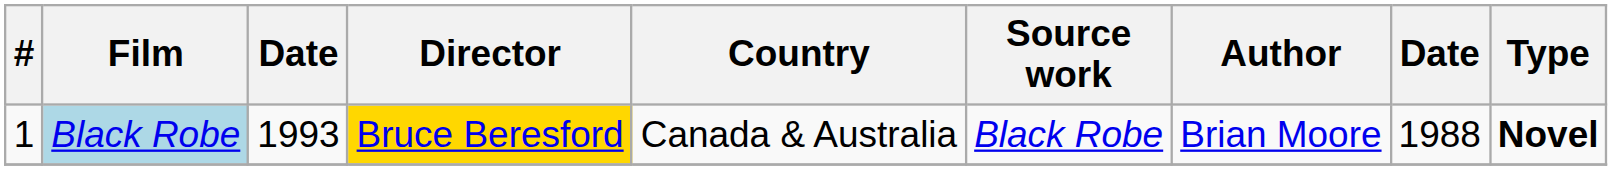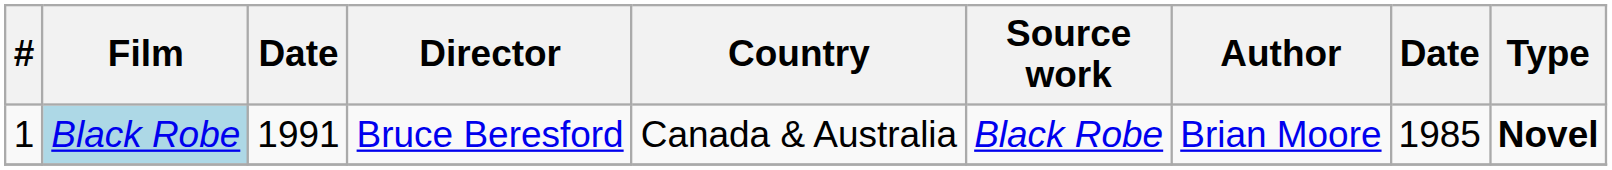(298, 134) 1993 -> (298, 134) 1991
(490, 134) gold background -> (490, 134) no background
(1440, 134) 1988 -> (1440, 134) 1985
